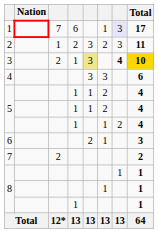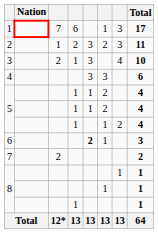(120, 29) lavender background -> (120, 29) no background
(90, 61) khaki background -> (90, 61) no background
(120, 61) bold -> (120, 61) normal
(140, 61) gold background -> (140, 61) no background
(90, 141) normal -> (90, 141) bold
